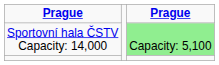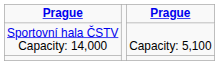(170, 45) lightgreen background -> (170, 45) no background
